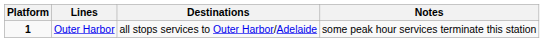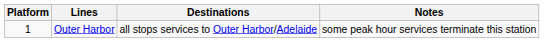(28, 29) bold -> (28, 29) normal
